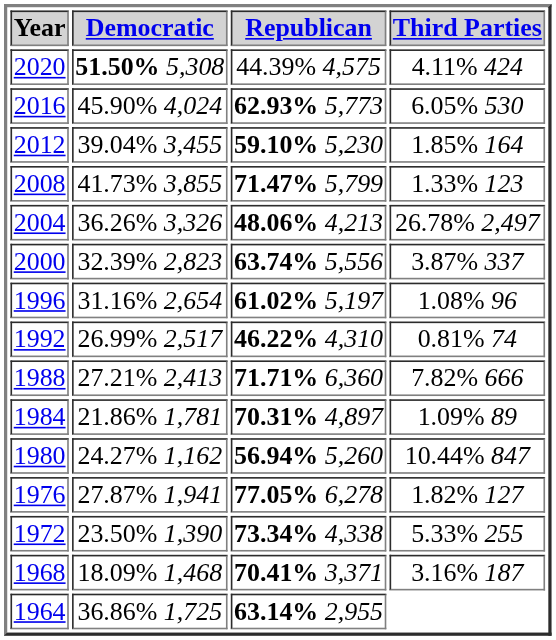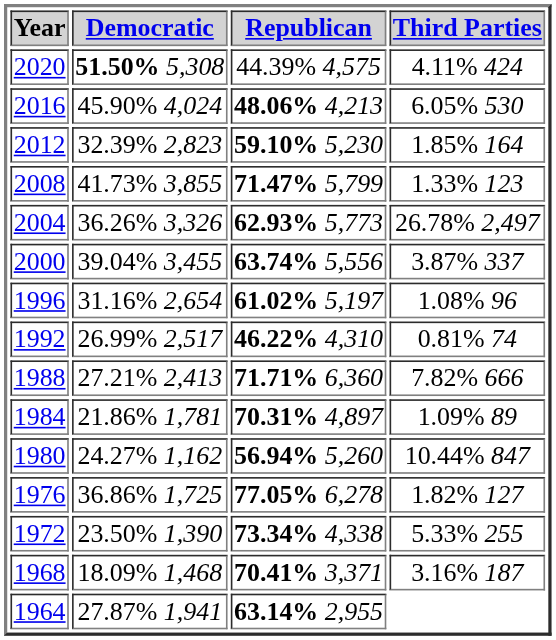(309, 105) 62.93% 5,773 -> (309, 105) 48.06% 4,213
(150, 144) 39.04% 3,455 -> (150, 144) 32.39% 2,823
(309, 222) 48.06% 4,213 -> (309, 222) 62.93% 5,773
(150, 261) 32.39% 2,823 -> (150, 261) 39.04% 3,455
(150, 494) 27.87% 1,941 -> (150, 494) 36.86% 1,725
(150, 611) 36.86% 1,725 -> (150, 611) 27.87% 1,941
